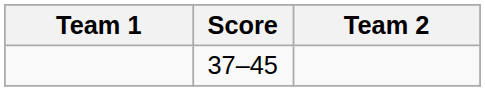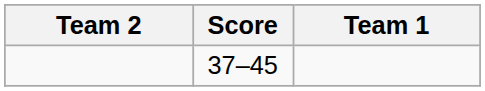columns swapped: (99, 25) <-> (387, 25)
